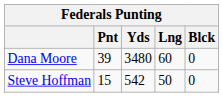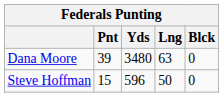(165, 59) 60 -> (165, 59) 63
(135, 80) 542 -> (135, 80) 596
